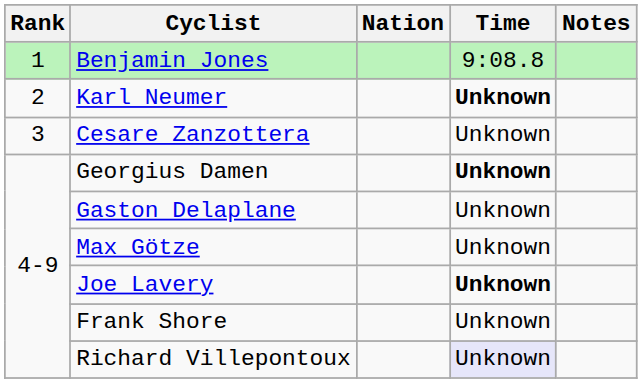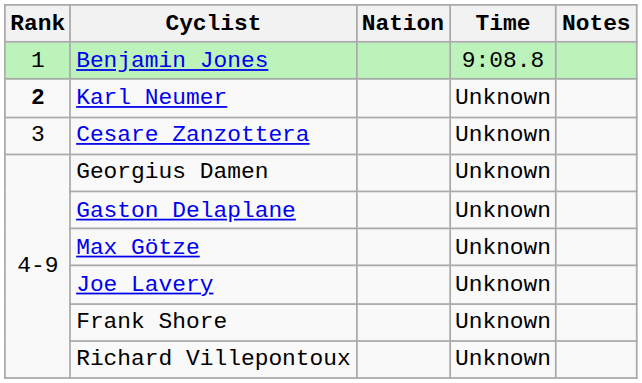(38, 98) normal -> (38, 98) bold
(503, 98) bold -> (503, 98) normal
(503, 173) bold -> (503, 173) normal
(503, 285) bold -> (503, 285) normal
(503, 359) lavender background -> (503, 359) no background
